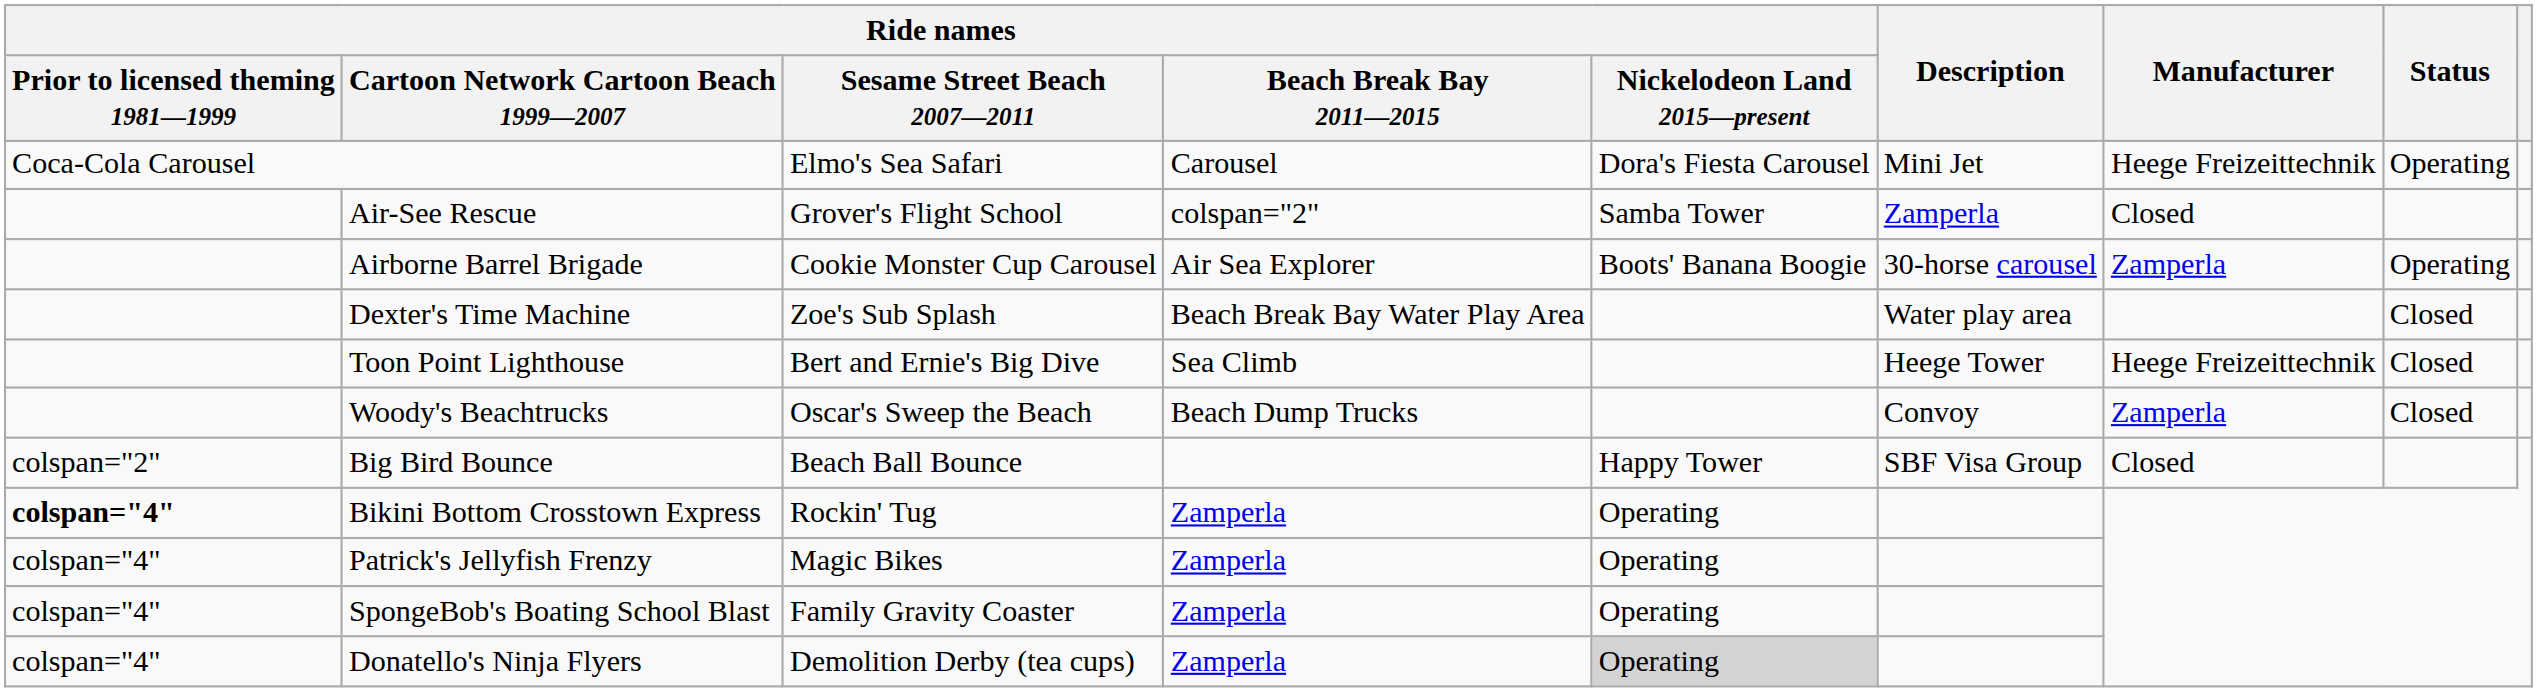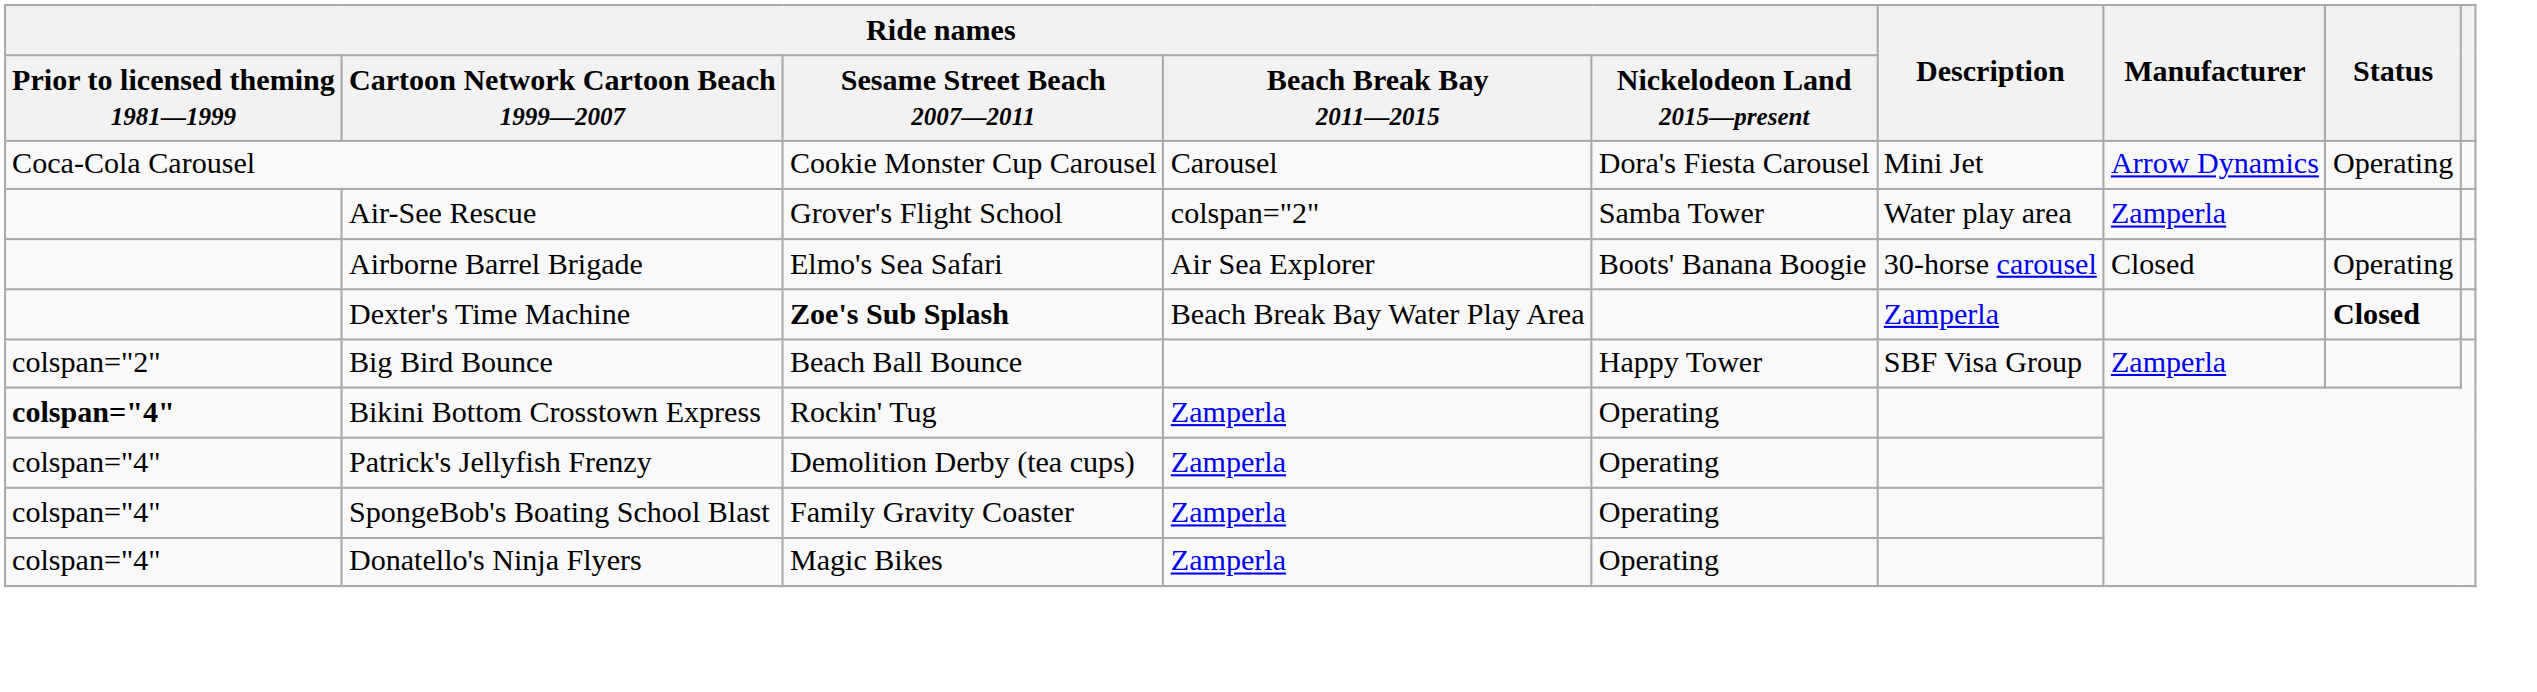(896, 164) Elmo's Sea Safari -> (973, 164) Cookie Monster Cup Carousel
(2243, 164) Heege Freizeittechnik -> (2215, 164) Arrow Dynamics
(1941, 214) Zamperla -> (1978, 214) Water play area
(2153, 214) Closed -> (2169, 214) Zamperla
(973, 263) Cookie Monster Cup Carousel -> (896, 263) Elmo's Sea Safari
(2169, 263) Zamperla -> (2153, 263) Closed
(893, 313) normal -> (899, 313) bold
(1978, 313) Water play area -> (1941, 313) Zamperla
(2432, 313) normal -> (2376, 313) bold
- row: (487, 363)
- row: (479, 412)
(2153, 462) Closed -> (2169, 363) Zamperla
(866, 561) Magic Bikes -> (962, 462) Demolition Derby (tea cups)
(962, 660) Demolition Derby (tea cups) -> (866, 561) Magic Bikes
(1659, 660) lightgrey background -> (1659, 561) no background
